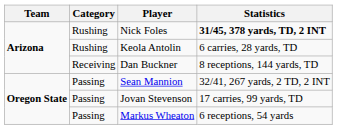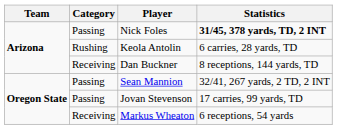(90, 30) Rushing -> (88, 30) Passing
(88, 115) Passing -> (94, 115) Receiving
